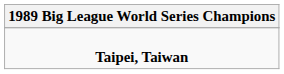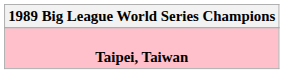(142, 56) no background -> (142, 56) pink background
